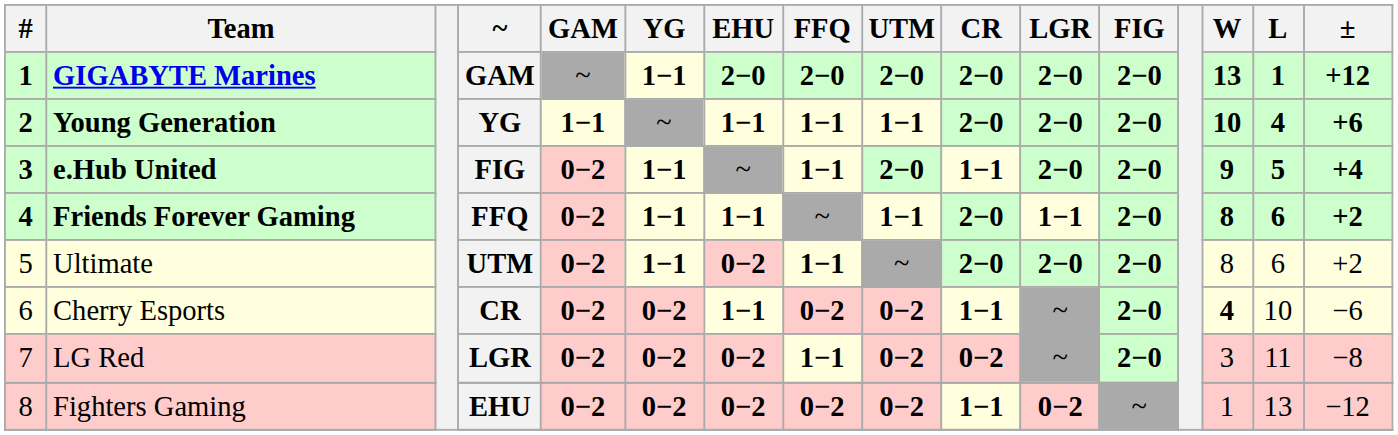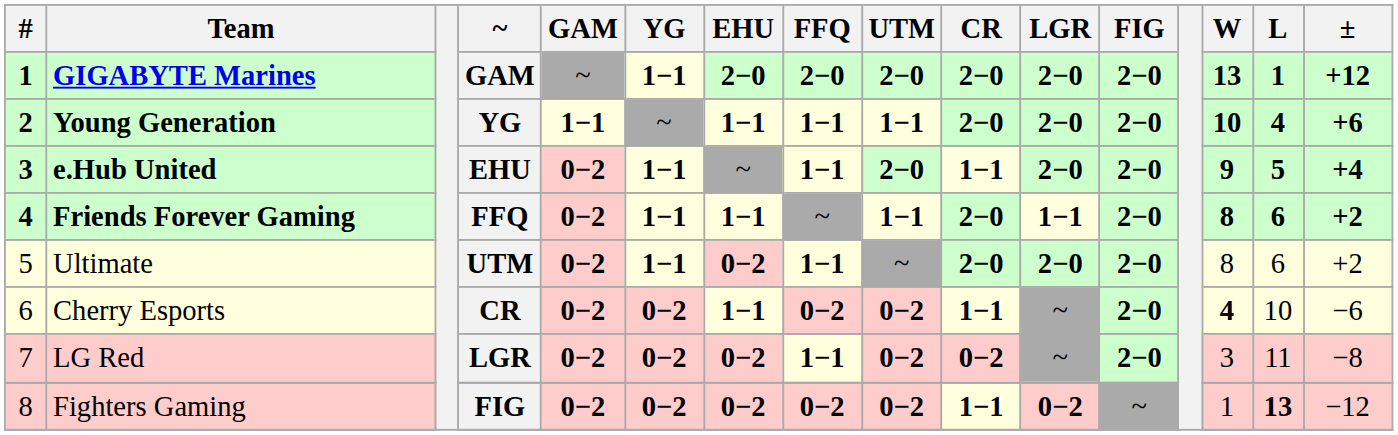(500, 169) FIG -> (500, 169) EHU
(500, 405) EHU -> (500, 405) FIG
(1278, 405) normal -> (1278, 405) bold
